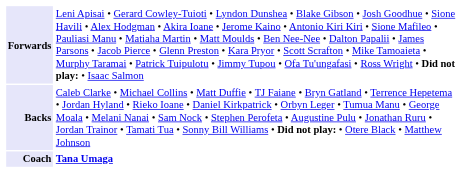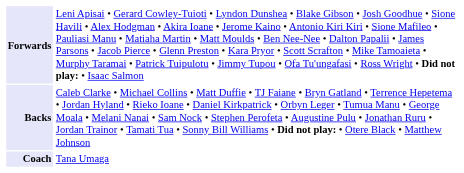(84, 159) bold -> (82, 159) normal
